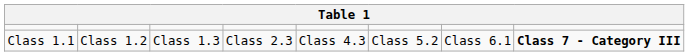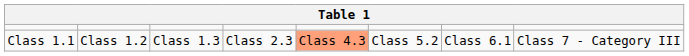(332, 41) no background -> (332, 41) lightsalmon background
(599, 41) bold -> (599, 41) normal
